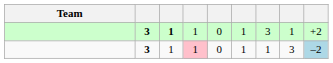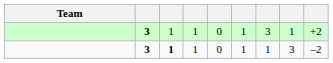(171, 31) bold -> (171, 31) normal
(171, 50) normal -> (171, 50) bold
(195, 50) pink background -> (195, 50) no background
(316, 50) lightblue background -> (316, 50) no background
